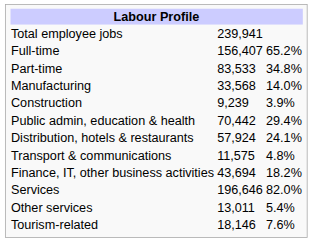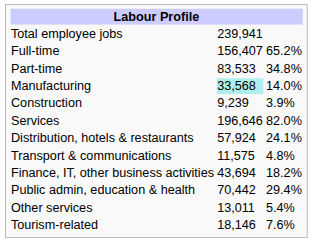(237, 86) no background -> (237, 86) paleturquoise background
rows swapped: (35, 190) <-> (103, 121)
